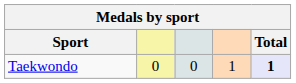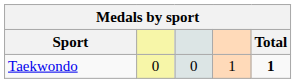(271, 66) lavender background -> (271, 66) no background
